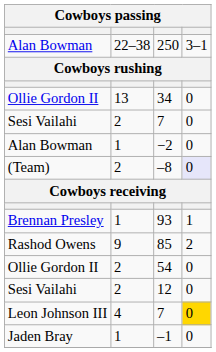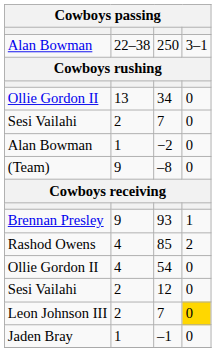(118, 168) 2 -> (118, 168) 9
(189, 168) lavender background -> (189, 168) no background
(118, 220) 1 -> (118, 220) 9
(118, 244) 9 -> (118, 244) 4
(118, 267) 2 -> (118, 267) 4
(118, 313) 4 -> (118, 313) 2
